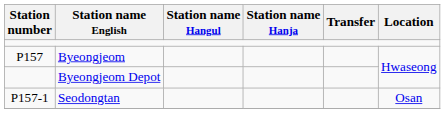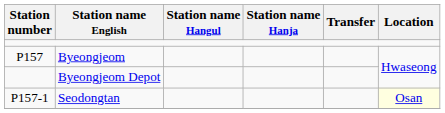(409, 98) no background -> (409, 98) lightyellow background
